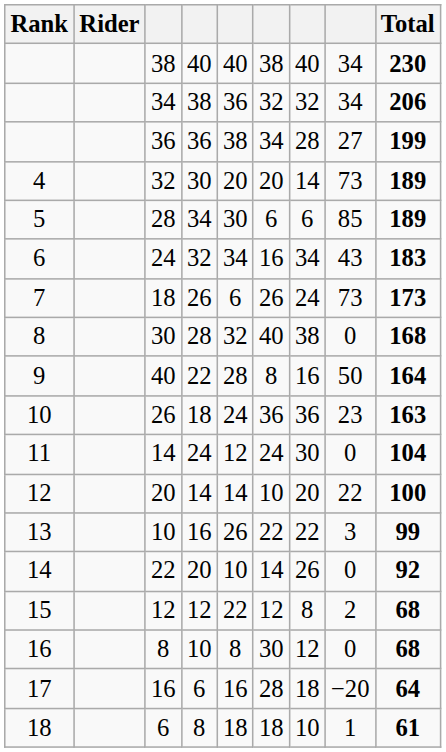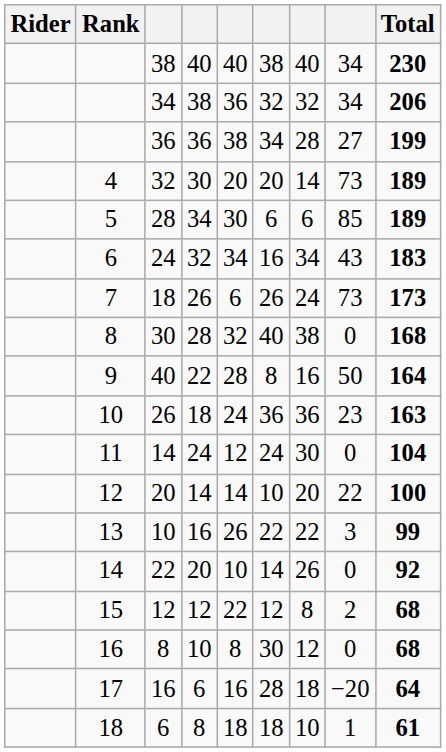columns swapped: (39, 24) <-> (109, 24)
